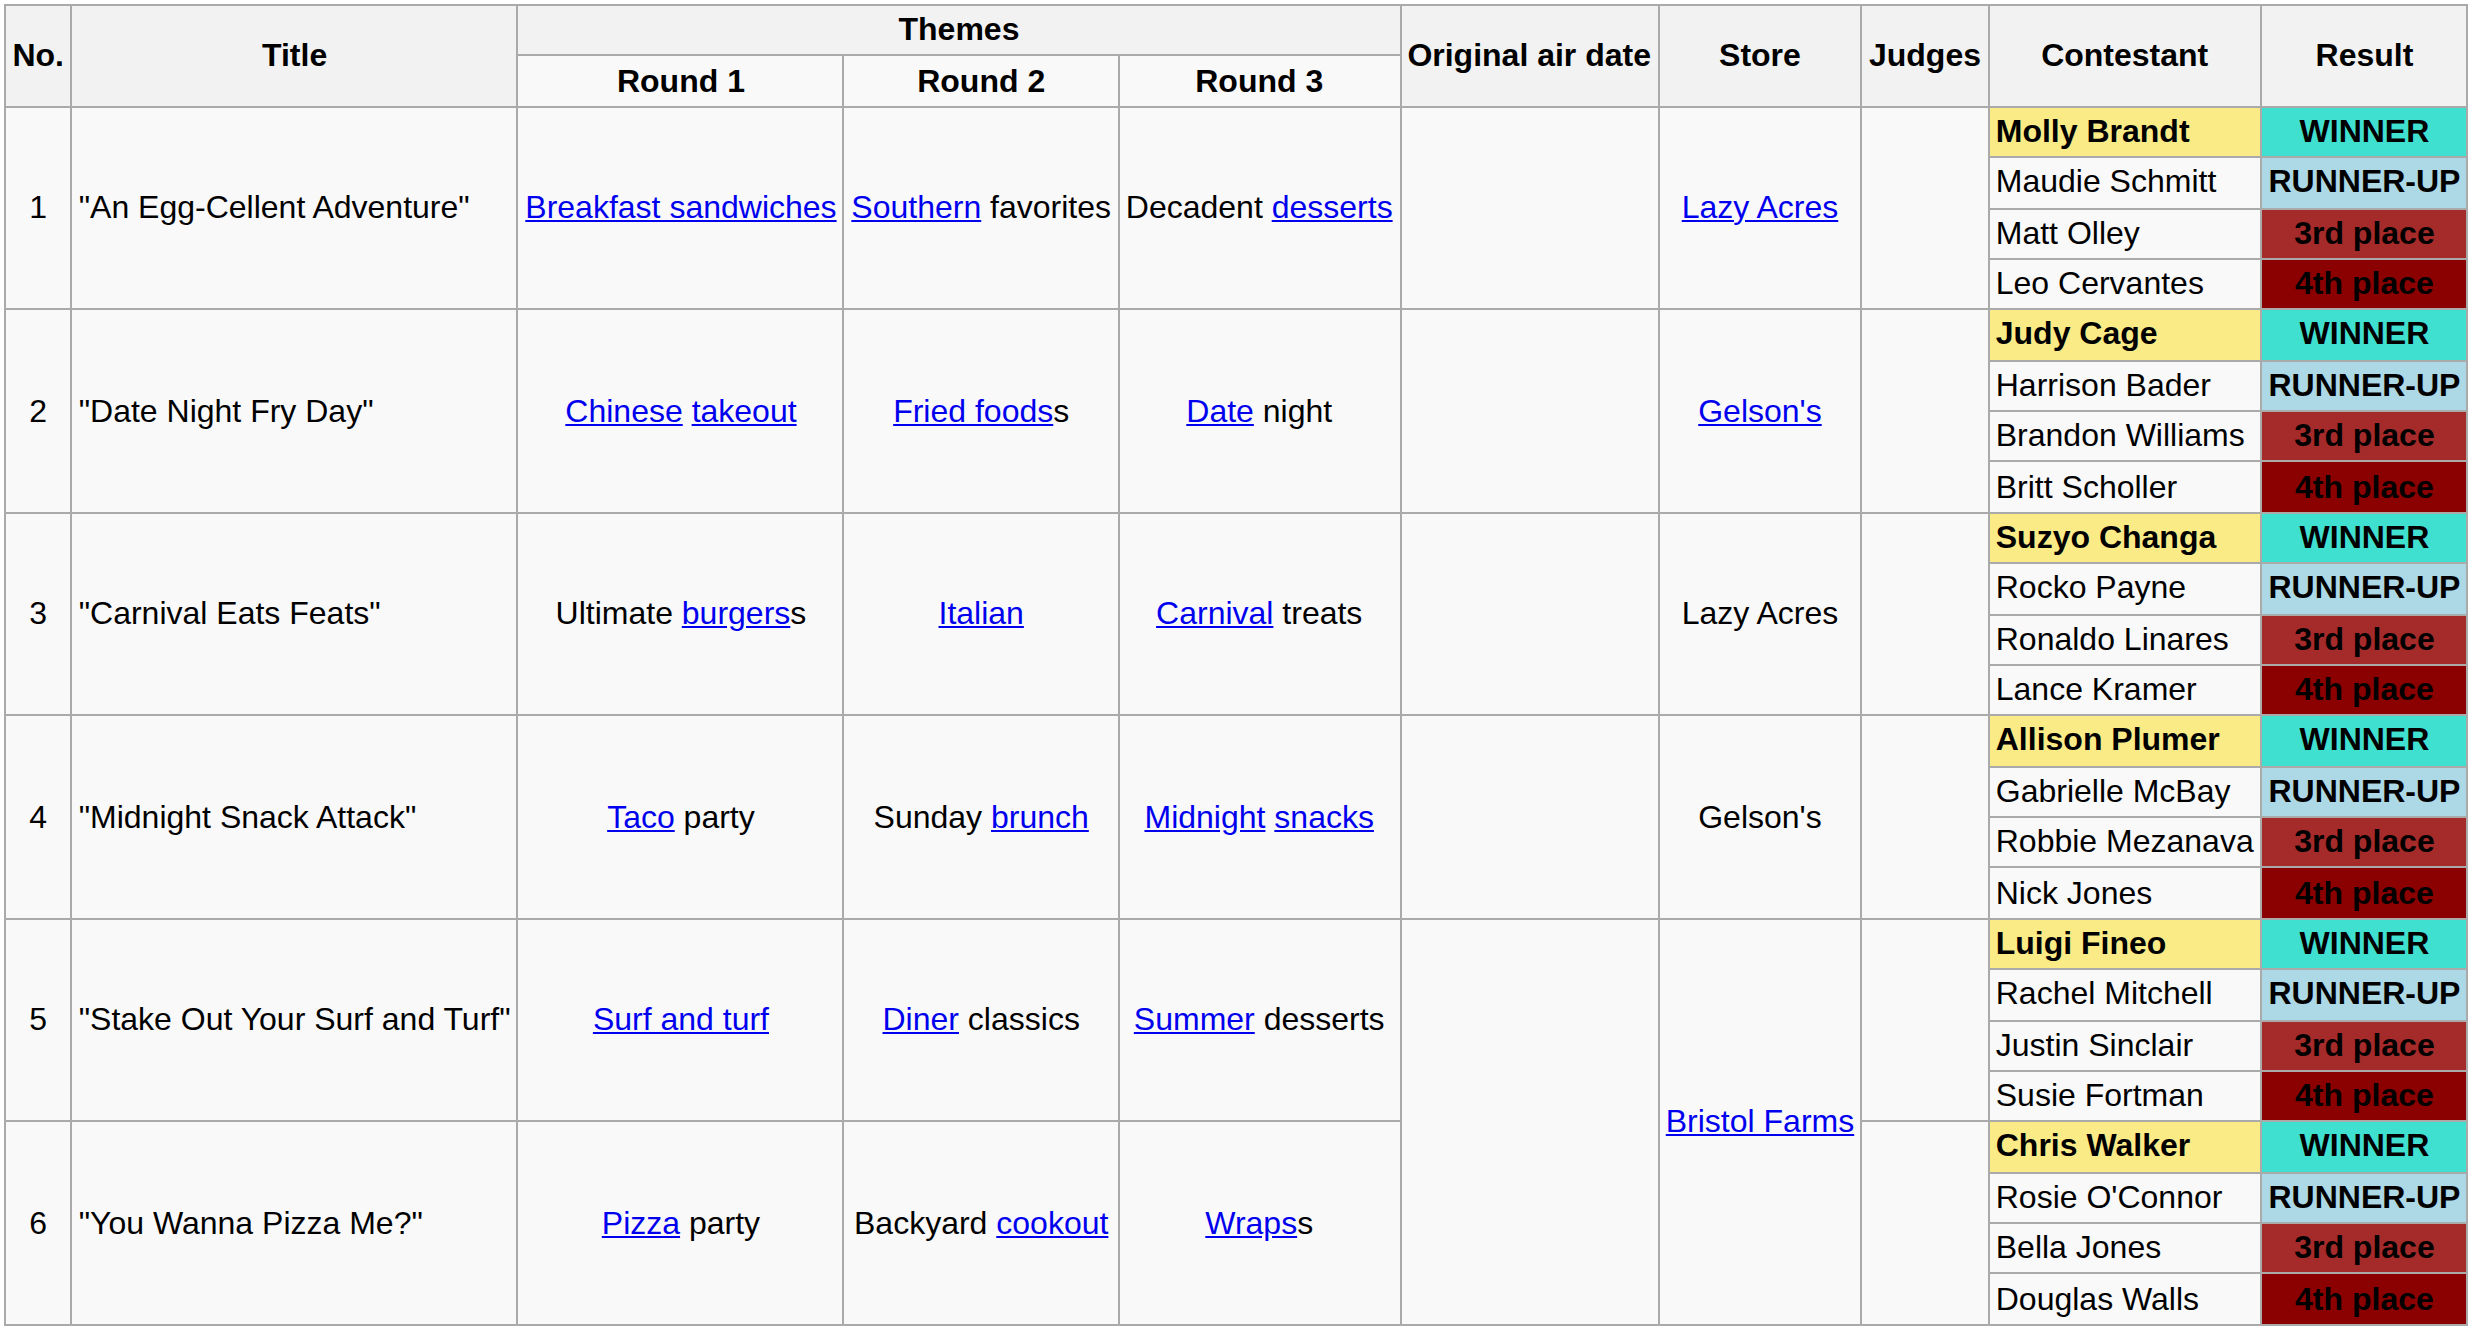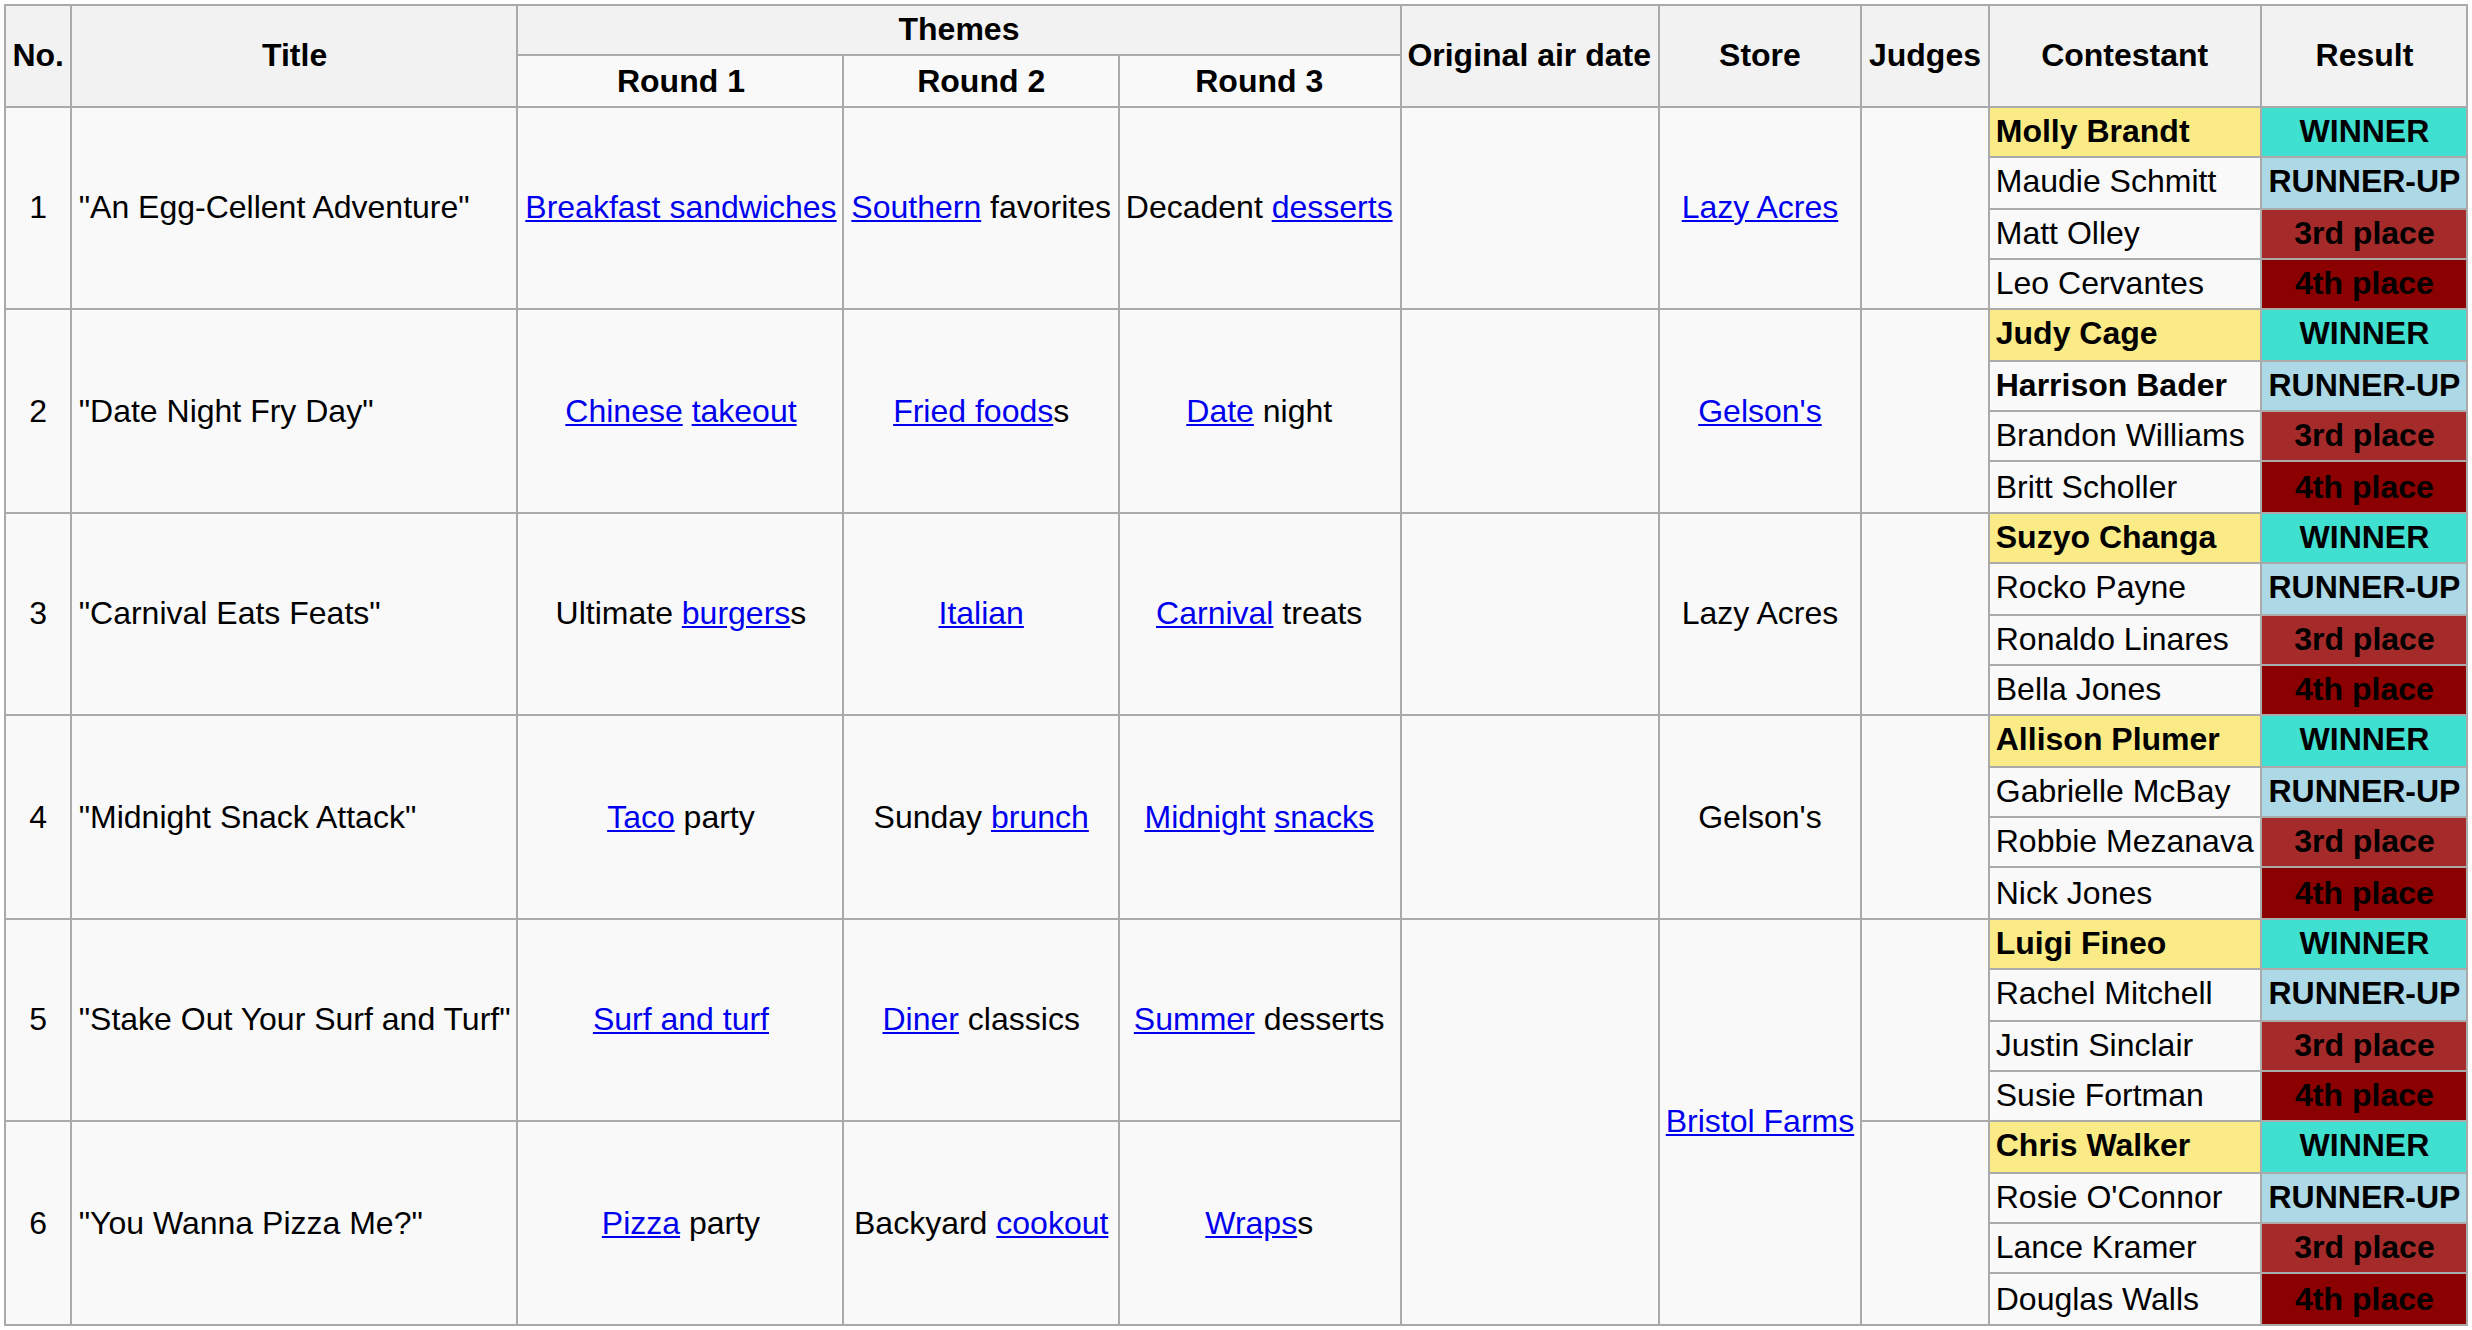(2103, 385) normal -> (2111, 385) bold
(2096, 689) Lance Kramer -> (2078, 689) Bella Jones
(2078, 1247) Bella Jones -> (2096, 1247) Lance Kramer
